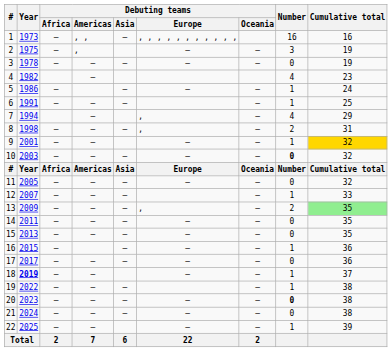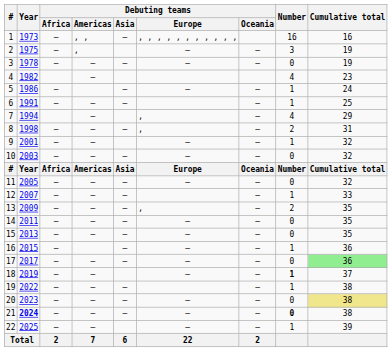(348, 142) gold background -> (348, 142) no background
(292, 155) bold -> (292, 155) normal
(348, 208) lightgreen background -> (348, 208) no background
(348, 261) no background -> (348, 261) lightgreen background
(29, 274) bold -> (29, 274) normal
(292, 274) normal -> (292, 274) bold
(292, 300) bold -> (292, 300) normal
(348, 300) no background -> (348, 300) khaki background
(29, 314) normal -> (29, 314) bold
(292, 314) normal -> (292, 314) bold
